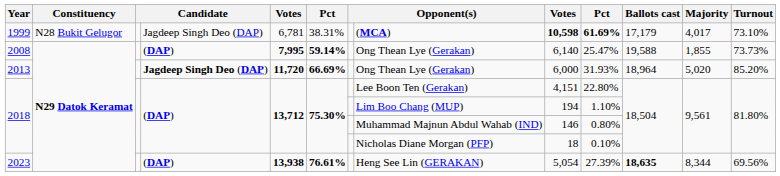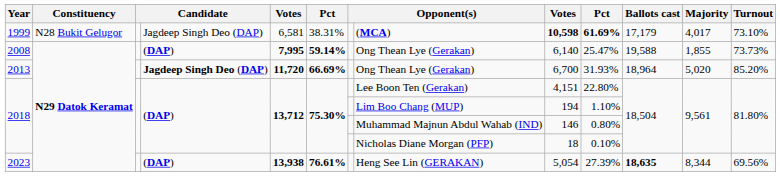(291, 32) 6,781 -> (291, 32) 6,581
(566, 69) 6,000 -> (566, 69) 6,700
